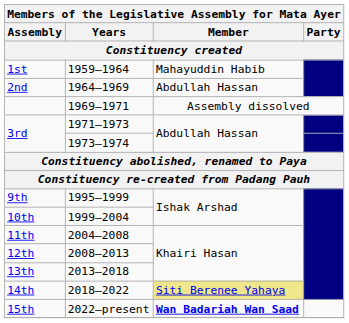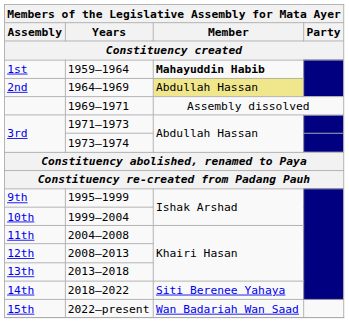(210, 69) normal -> (210, 69) bold
(207, 87) no background -> (207, 87) khaki background
(221, 290) khaki background -> (221, 290) no background
(227, 309) bold -> (227, 309) normal
